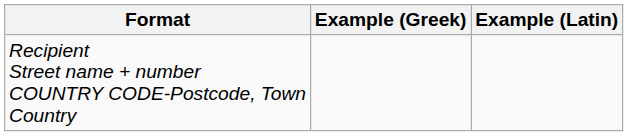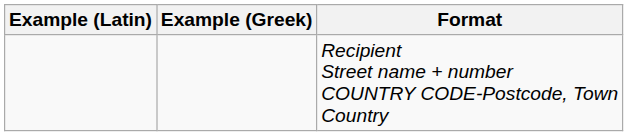columns swapped: (158, 19) <-> (547, 19)
